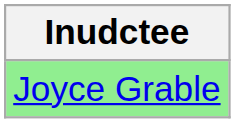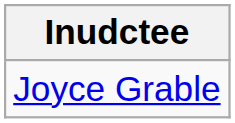(117, 88) lightgreen background -> (117, 88) no background
